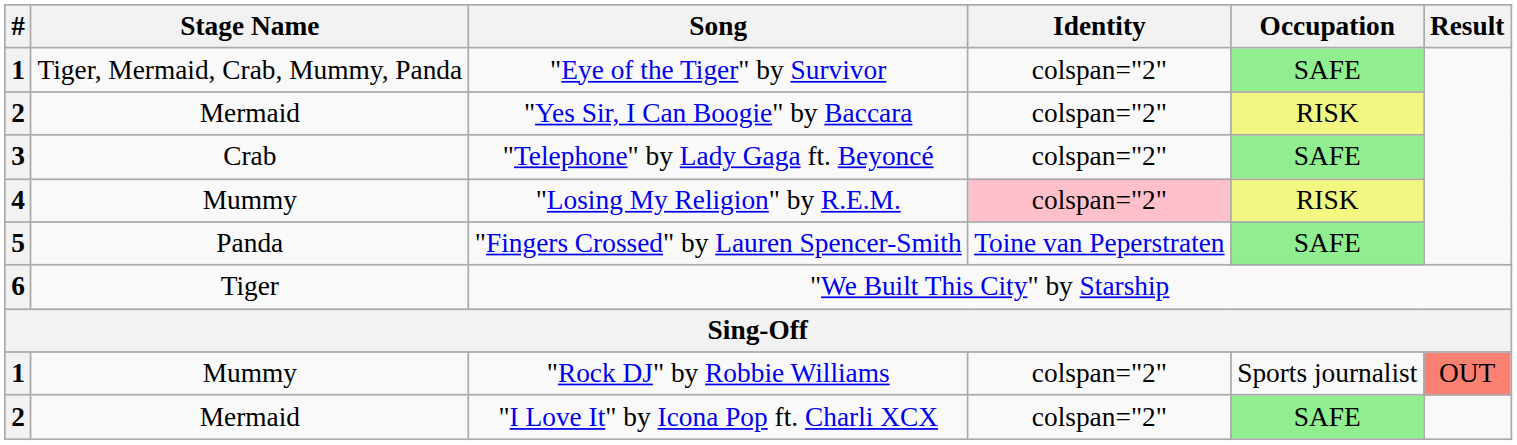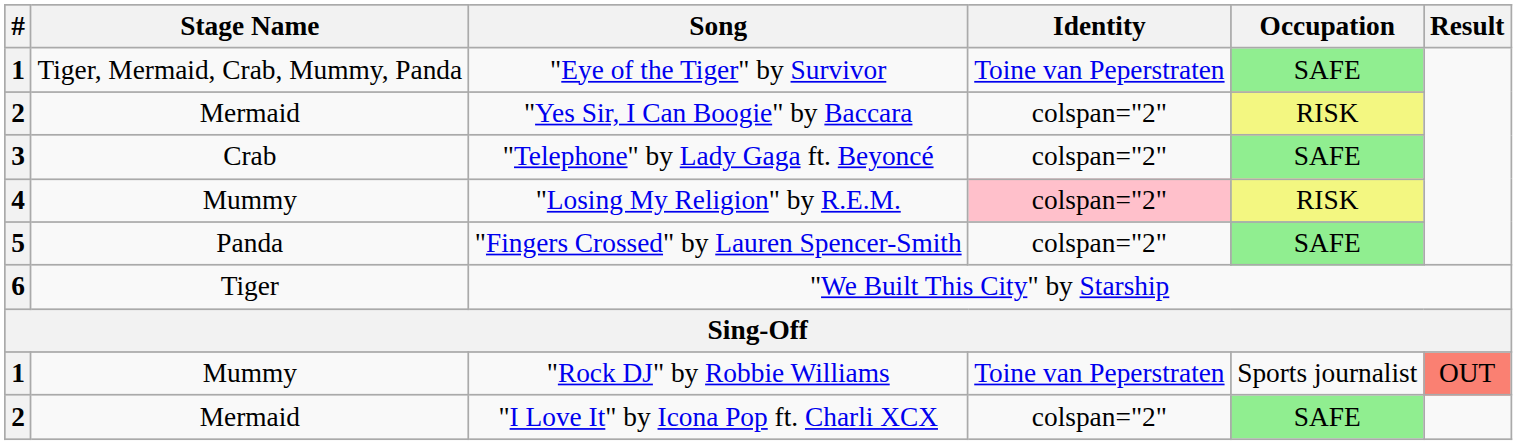(1099, 69) colspan="2" -> (1099, 69) Toine van Peperstraten
(1099, 243) Toine van Peperstraten -> (1099, 243) colspan="2"
(1099, 373) colspan="2" -> (1099, 373) Toine van Peperstraten
